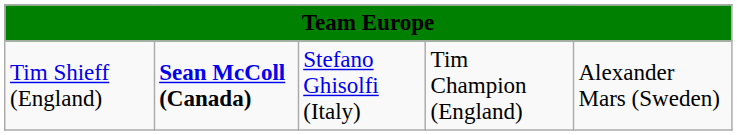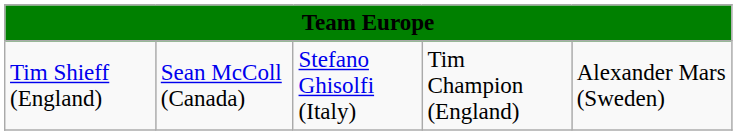(222, 85) bold -> (221, 85) normal
